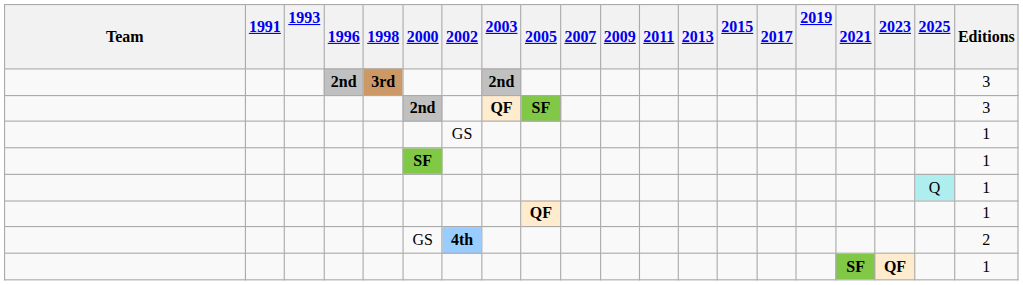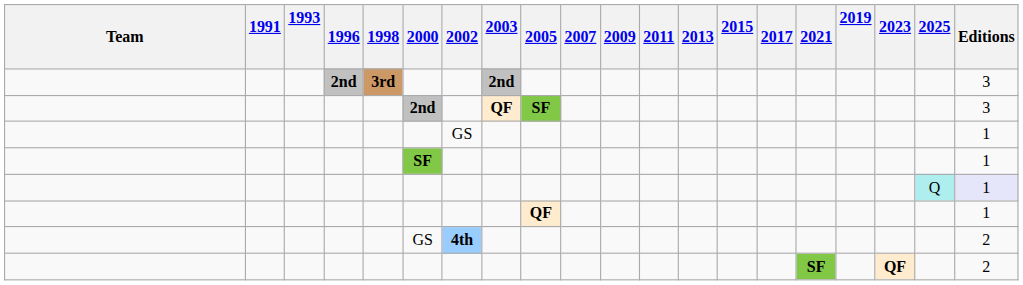columns swapped: (816, 18) <-> (856, 36)
(986, 187) no background -> (986, 187) lavender background
(986, 266) 1 -> (986, 266) 2
